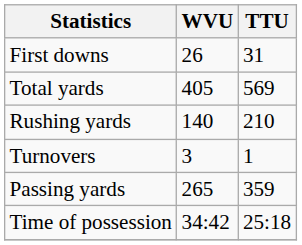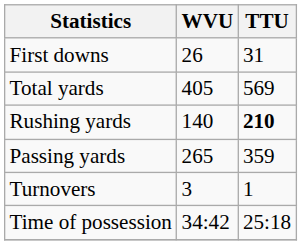(259, 121) normal -> (259, 121) bold
rows swapped: (67, 188) <-> (53, 155)
